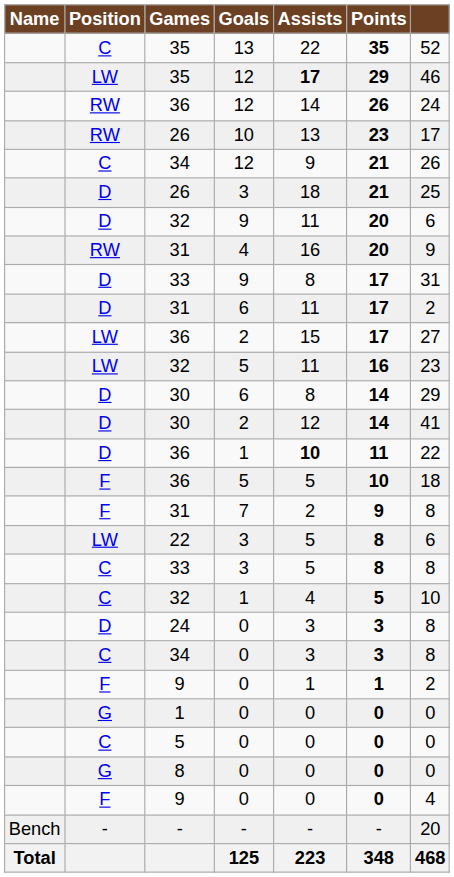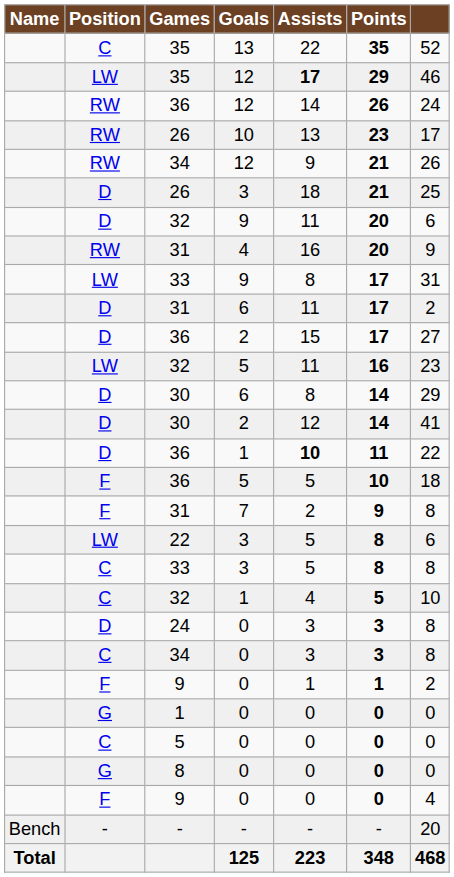(105, 163) C -> (105, 163) RW
(105, 279) D -> (105, 279) LW
(105, 337) LW -> (105, 337) D
